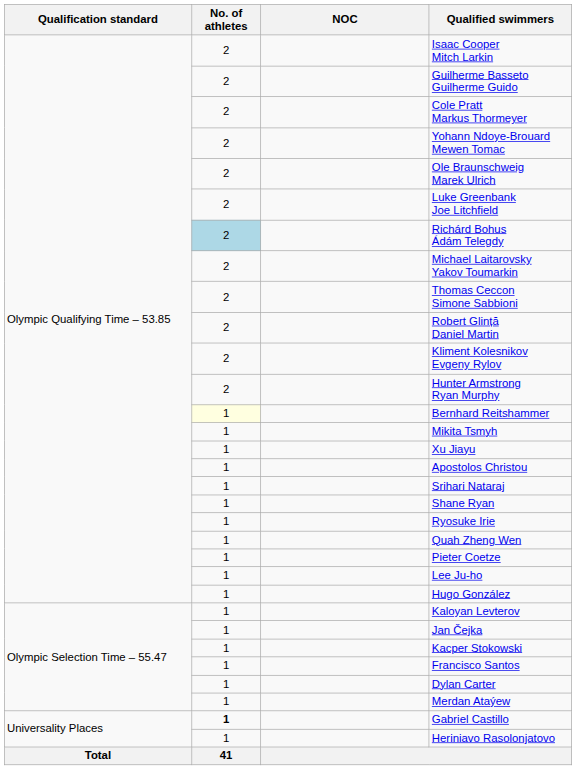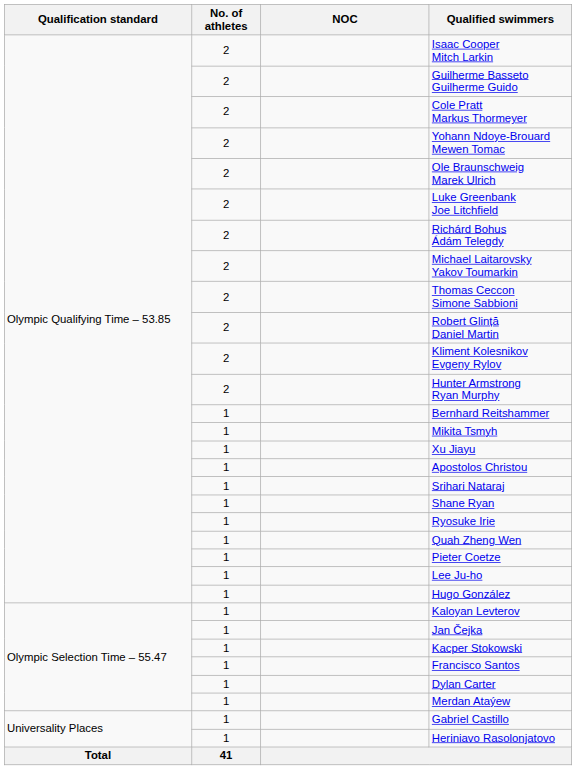(226, 235) lightblue background -> (226, 235) no background
(226, 413) lightyellow background -> (226, 413) no background
(226, 720) bold -> (226, 720) normal
